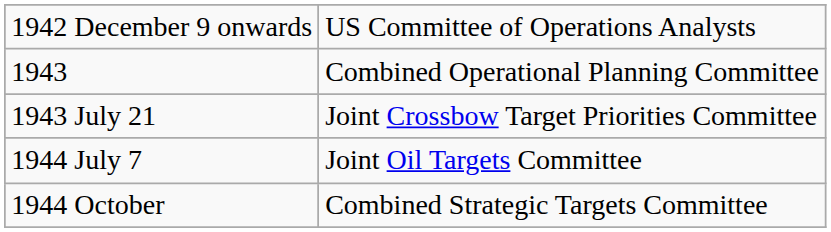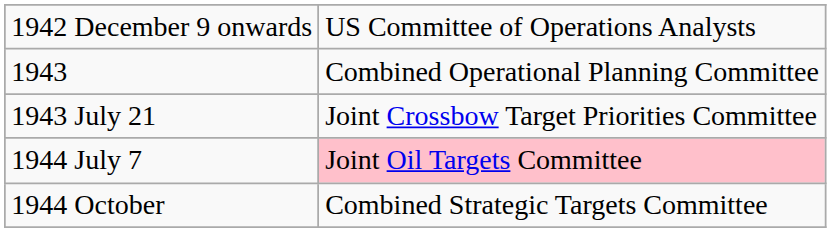(484, 159) no background -> (484, 159) pink background
